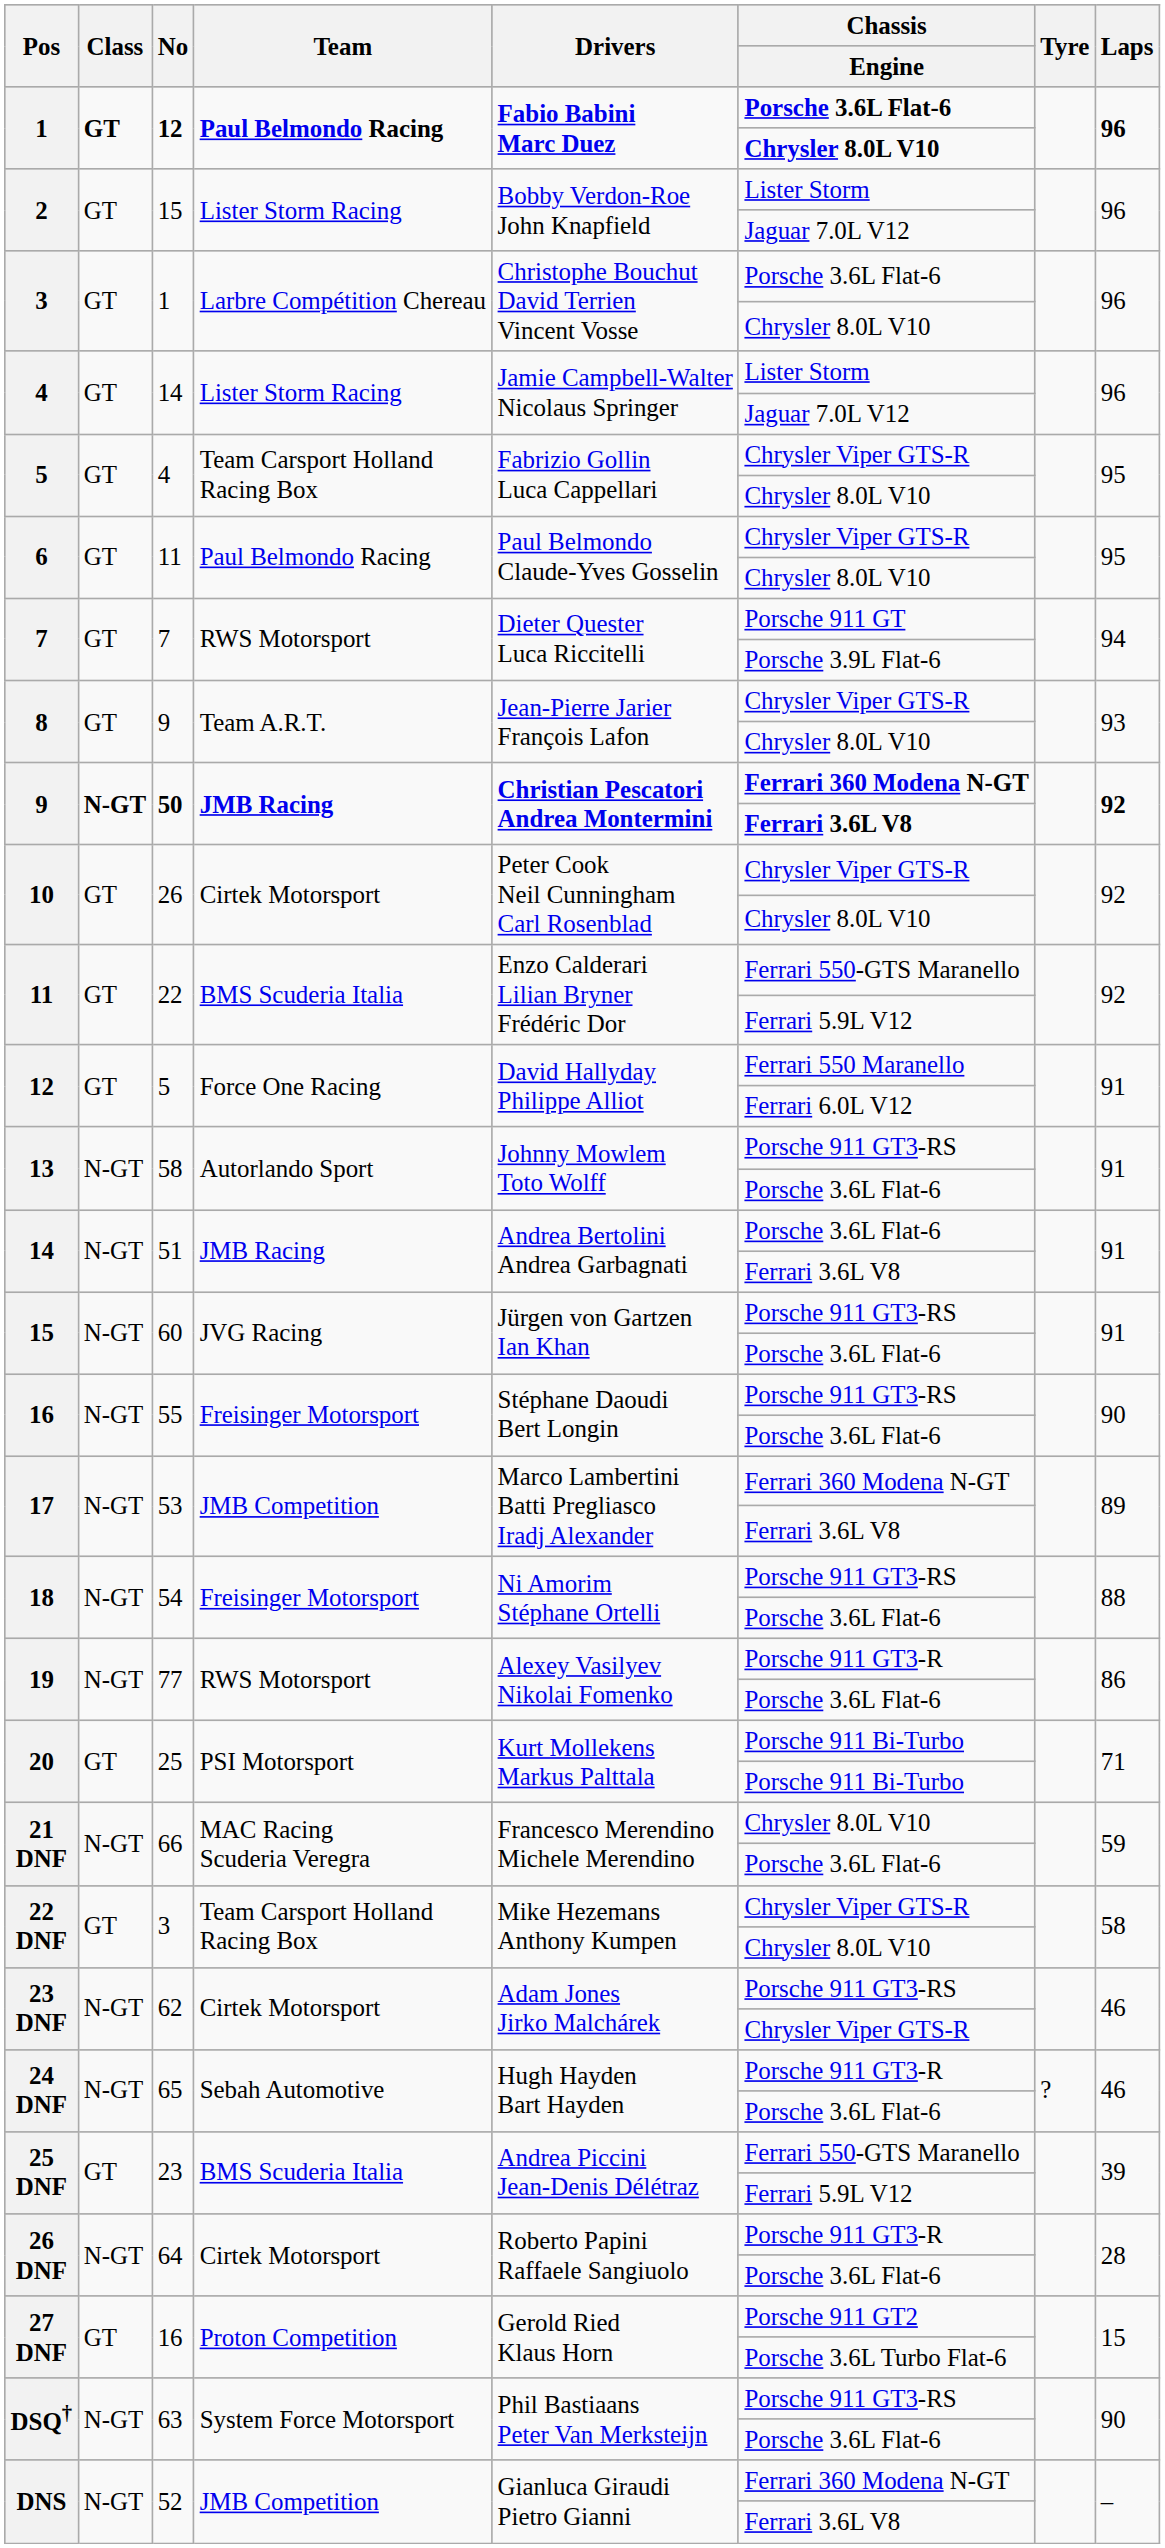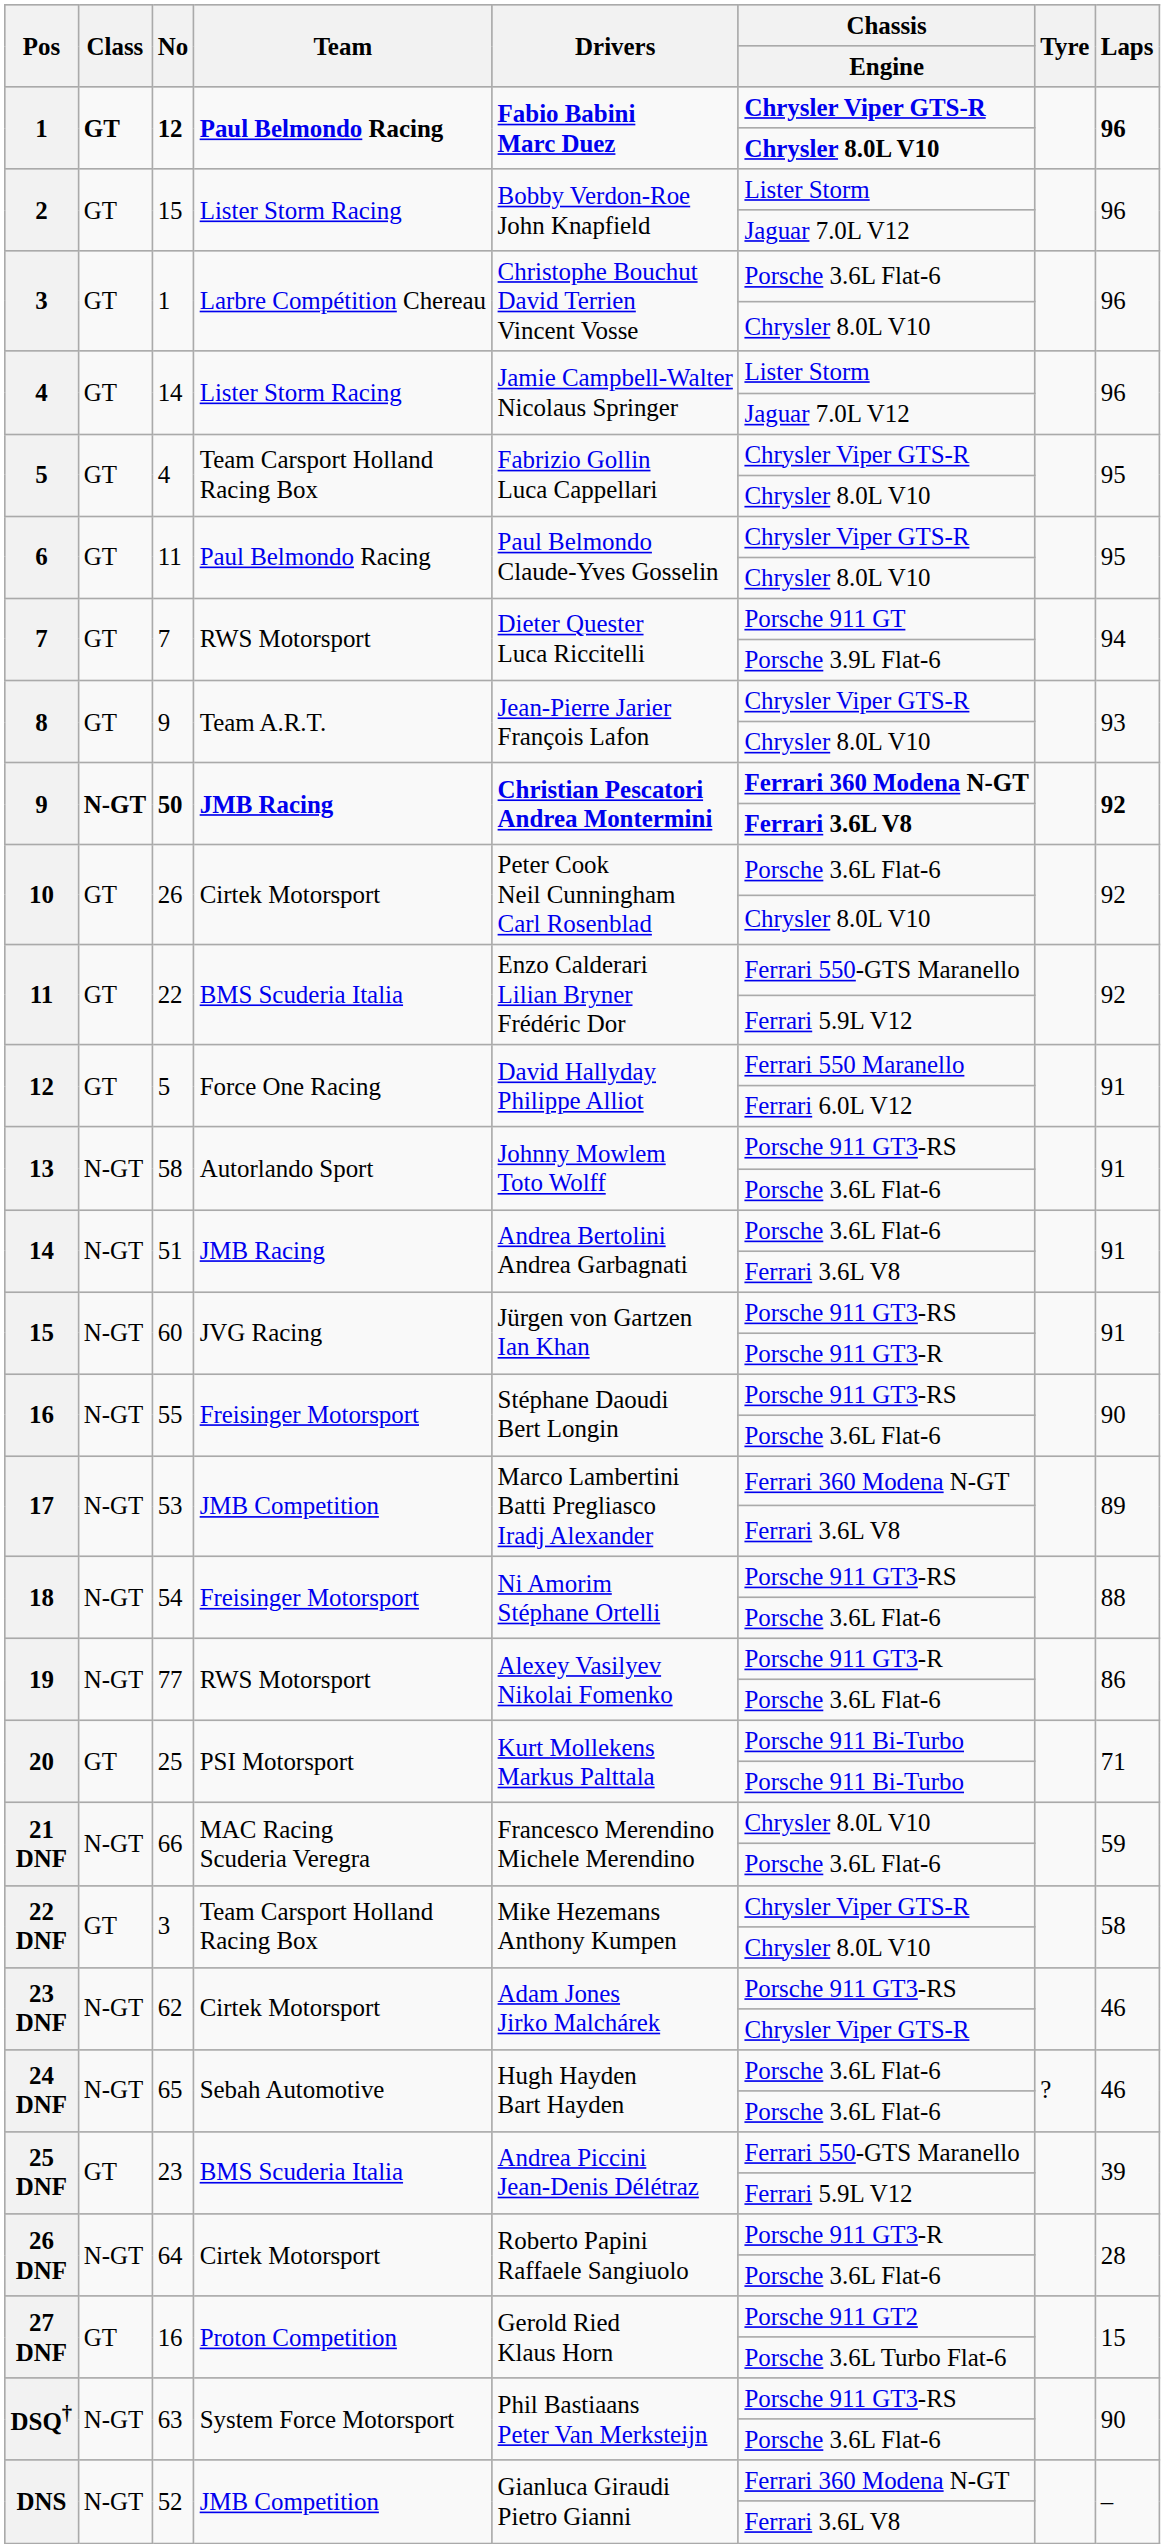(848, 107) Porsche 3.6L Flat-6 -> (865, 107) Chrysler Viper GTS-R
(857, 869) Chrysler Viper GTS-R -> (843, 869) Porsche 3.6L Flat-6
(843, 1353) Porsche 3.6L Flat-6 -> (844, 1353) Porsche 911 GT3-R
(844, 2069) Porsche 911 GT3-R -> (843, 2069) Porsche 3.6L Flat-6
